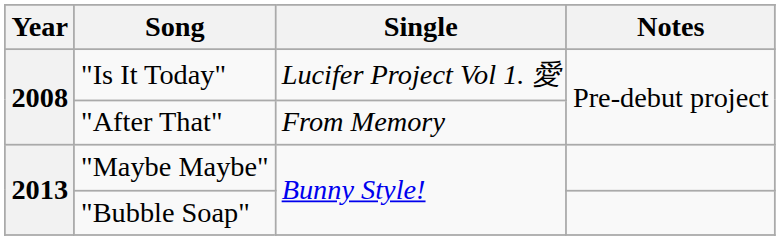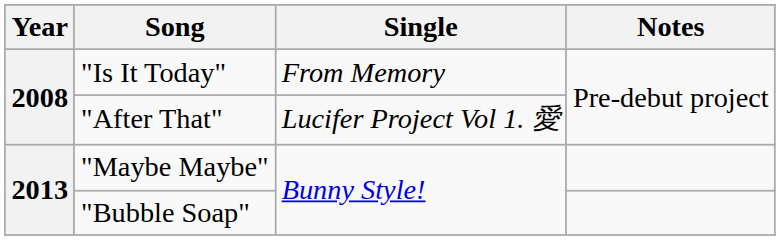(421, 73) Lucifer Project Vol 1. 愛 -> (363, 71) From Memory
(363, 122) From Memory -> (421, 118) Lucifer Project Vol 1. 愛
